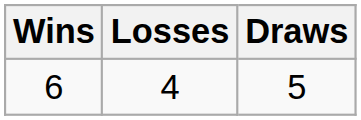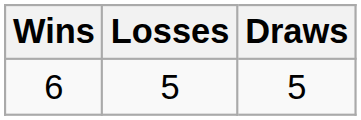(170, 86) 4 -> (170, 86) 5
